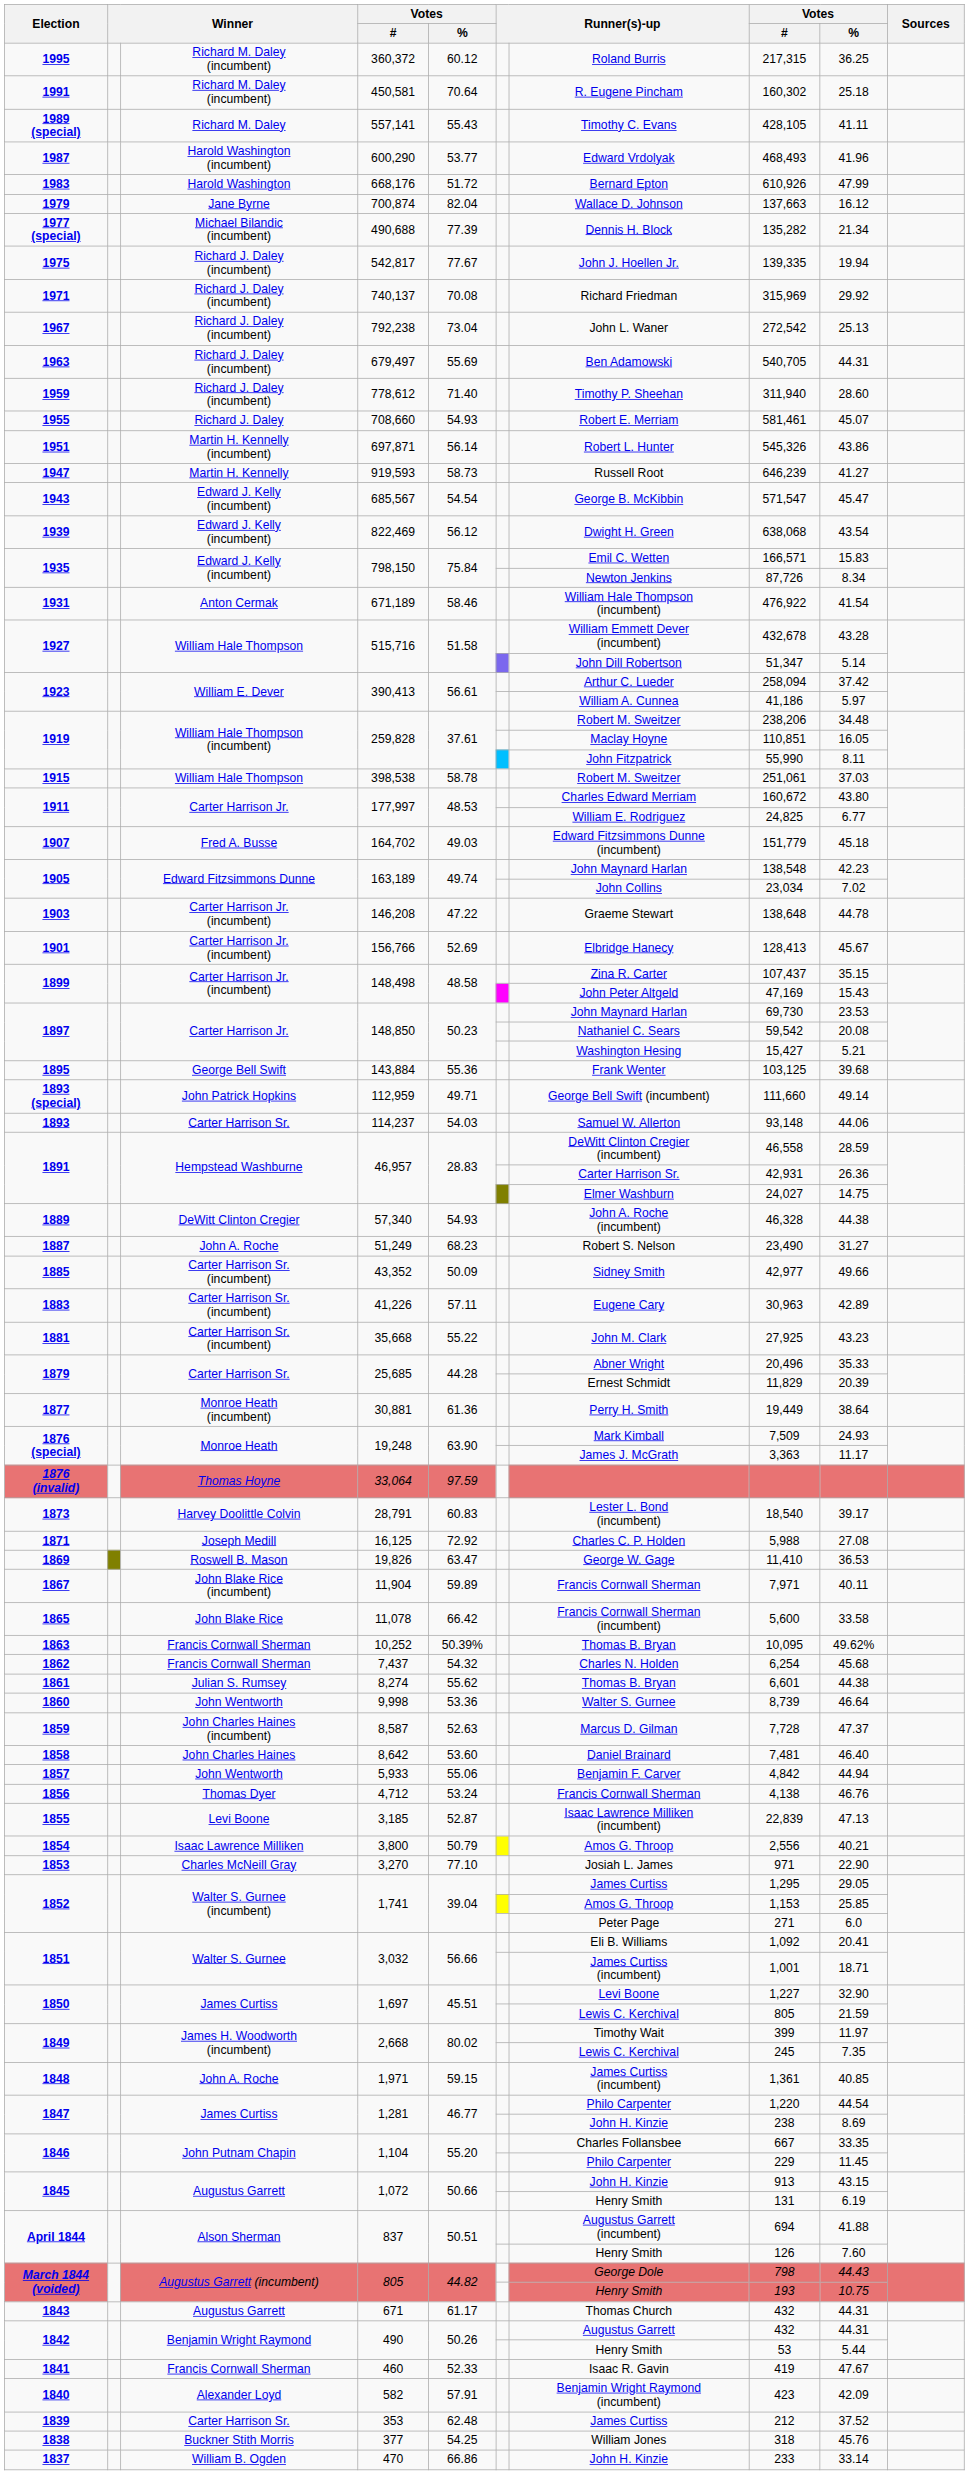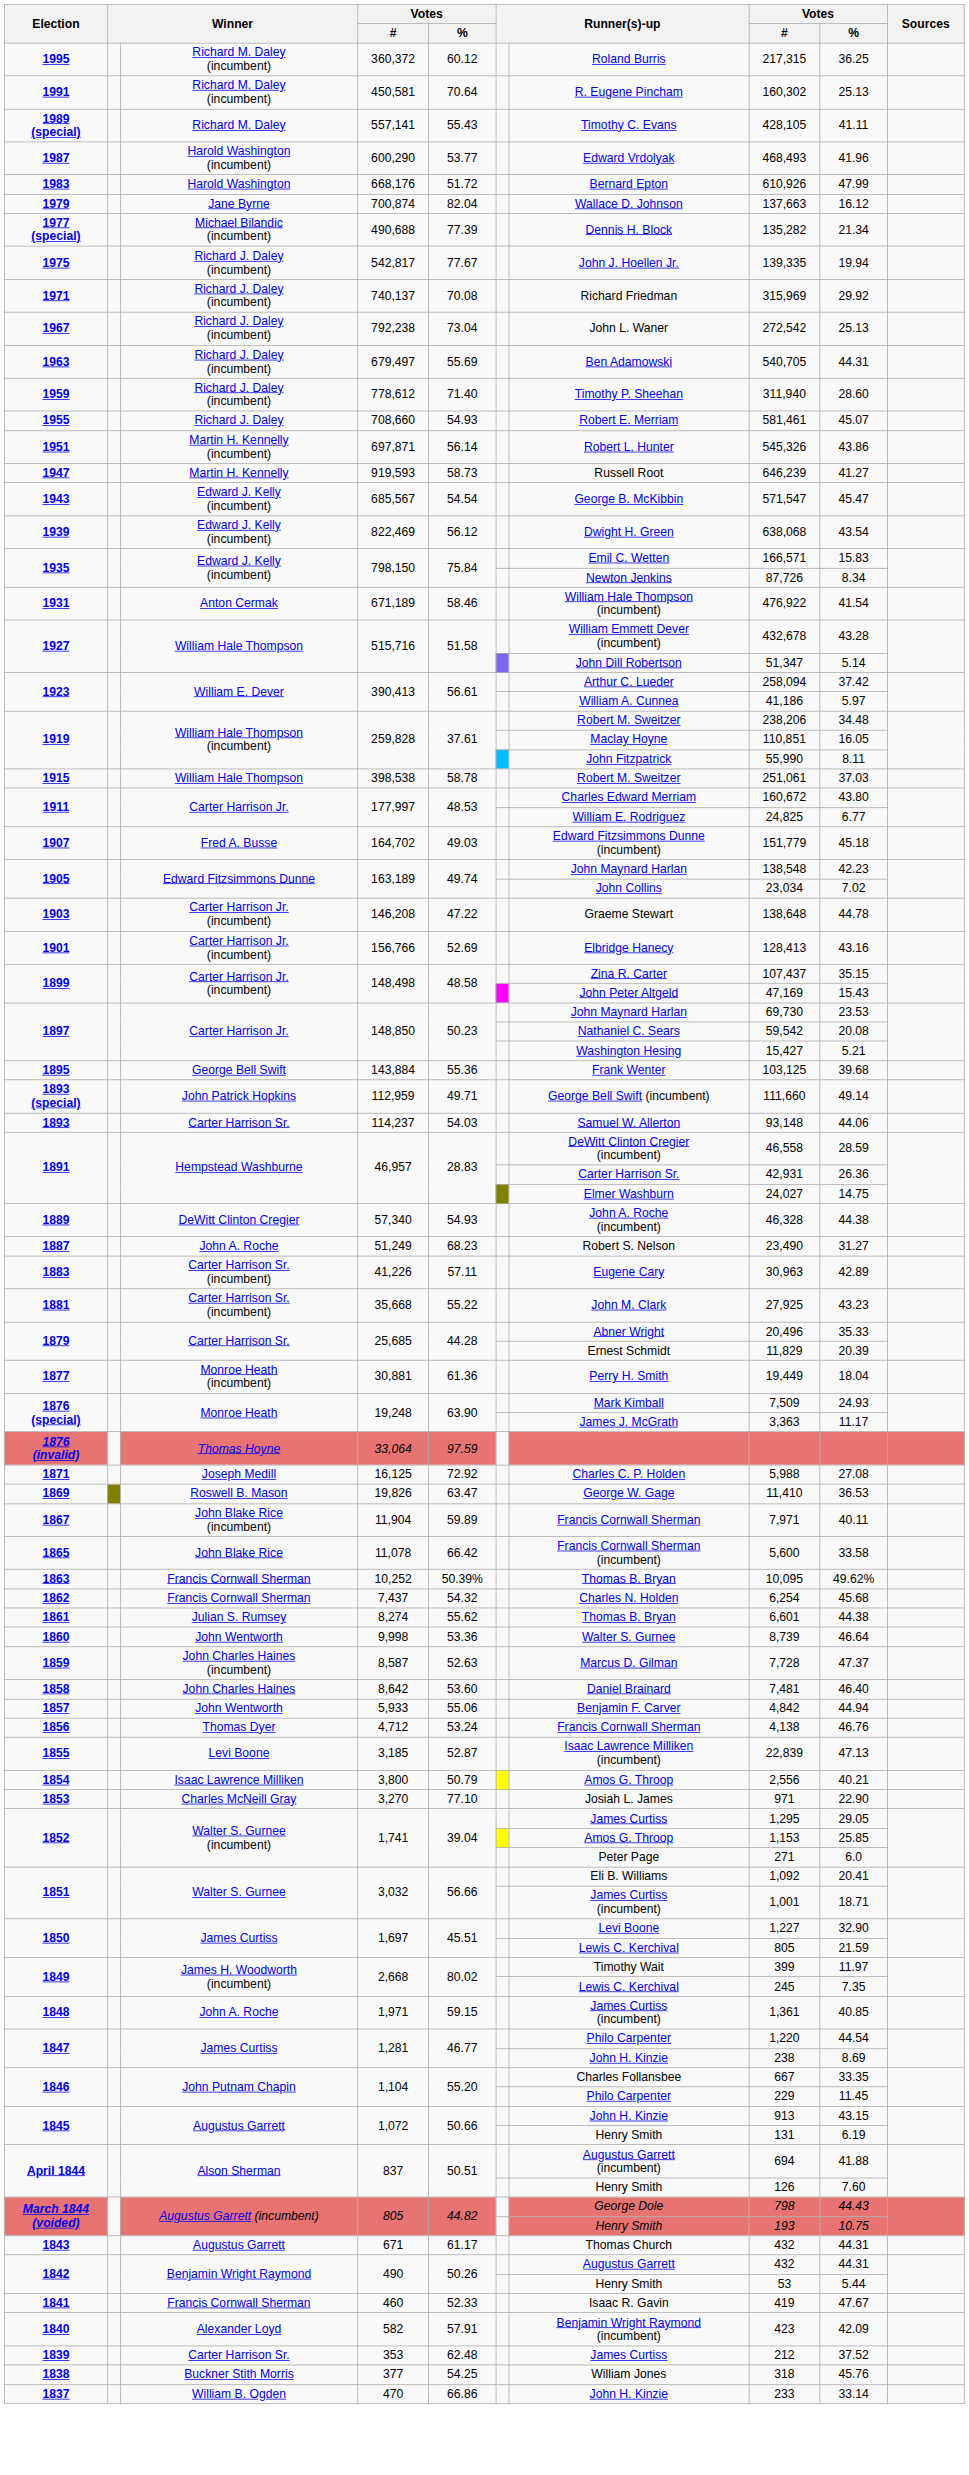(854, 92) 25.18 -> (854, 92) 25.13
(854, 947) 45.67 -> (854, 947) 43.16
- row: (56, 1272)
(854, 1409) 38.64 -> (854, 1377) 18.04
- row: (56, 1514)
